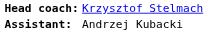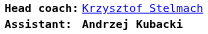(133, 24) normal -> (133, 24) bold
